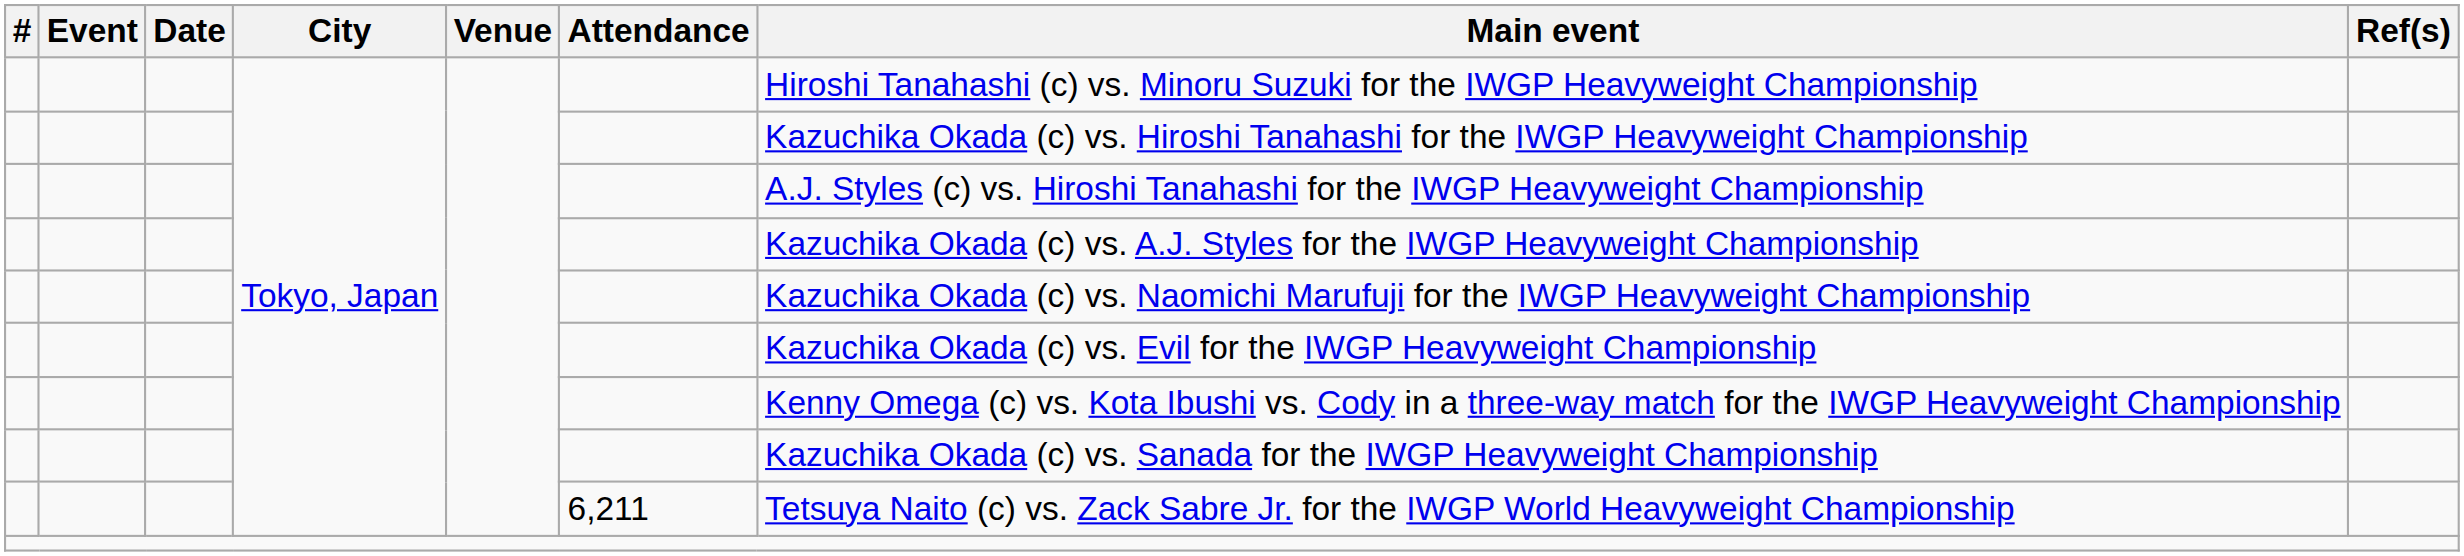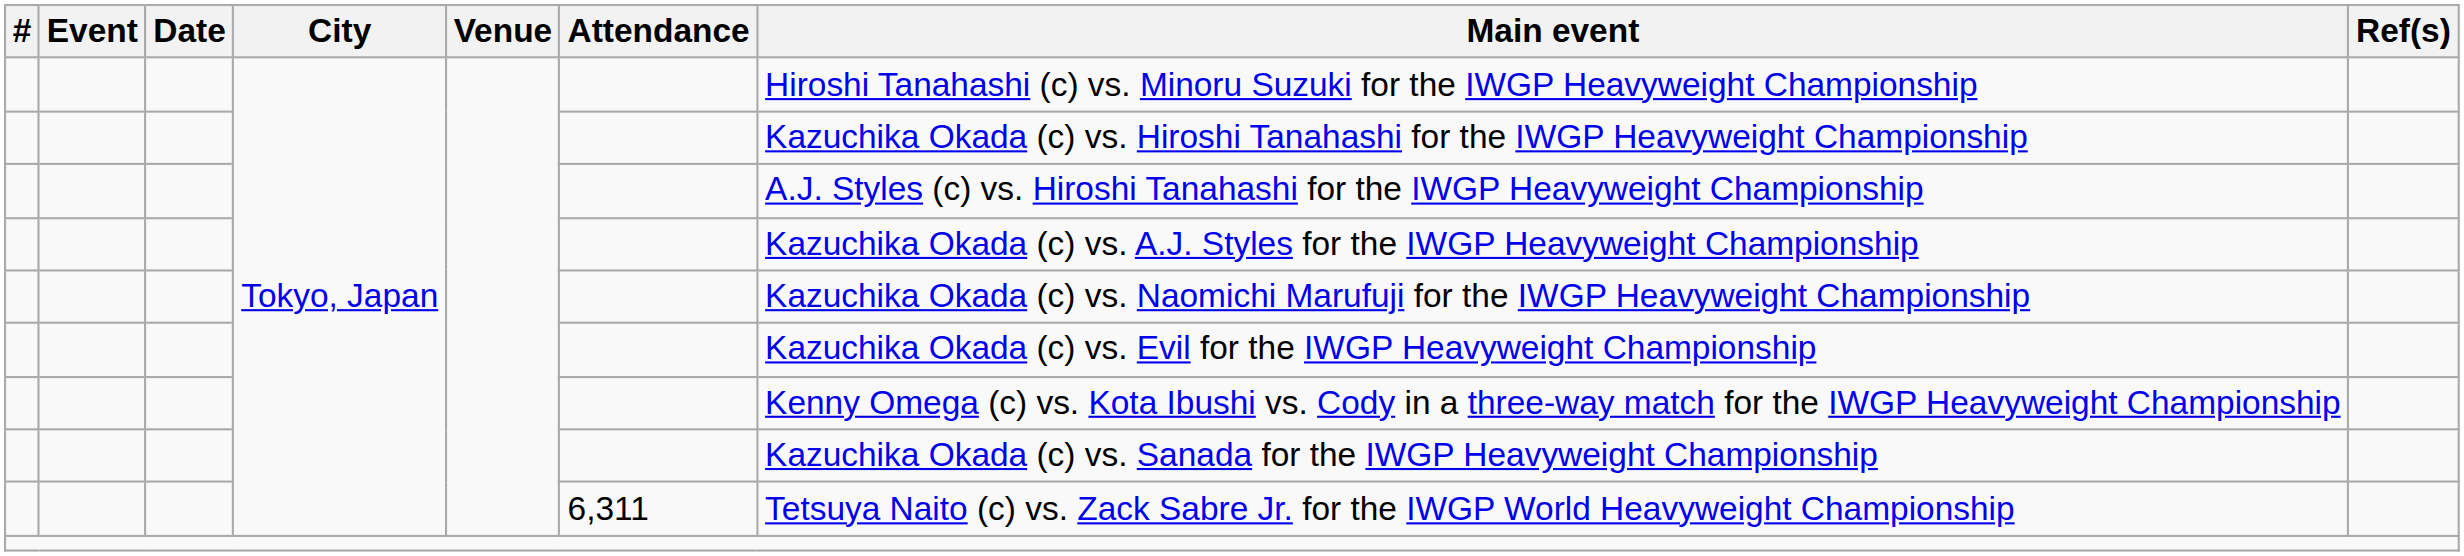(608, 508) 6,211 -> (608, 508) 6,311
